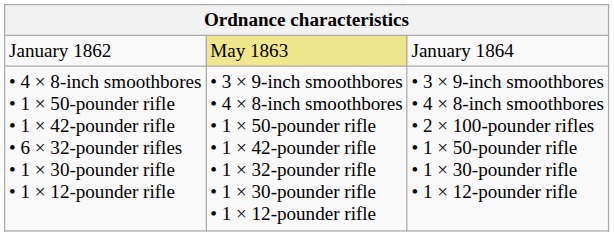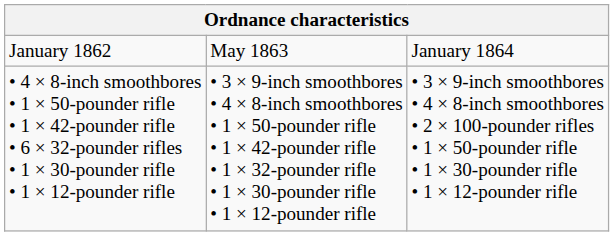(249, 50) khaki background -> (249, 50) no background
